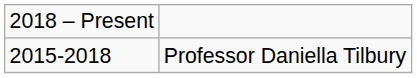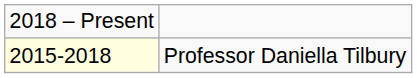(60, 55) no background -> (60, 55) lightyellow background
